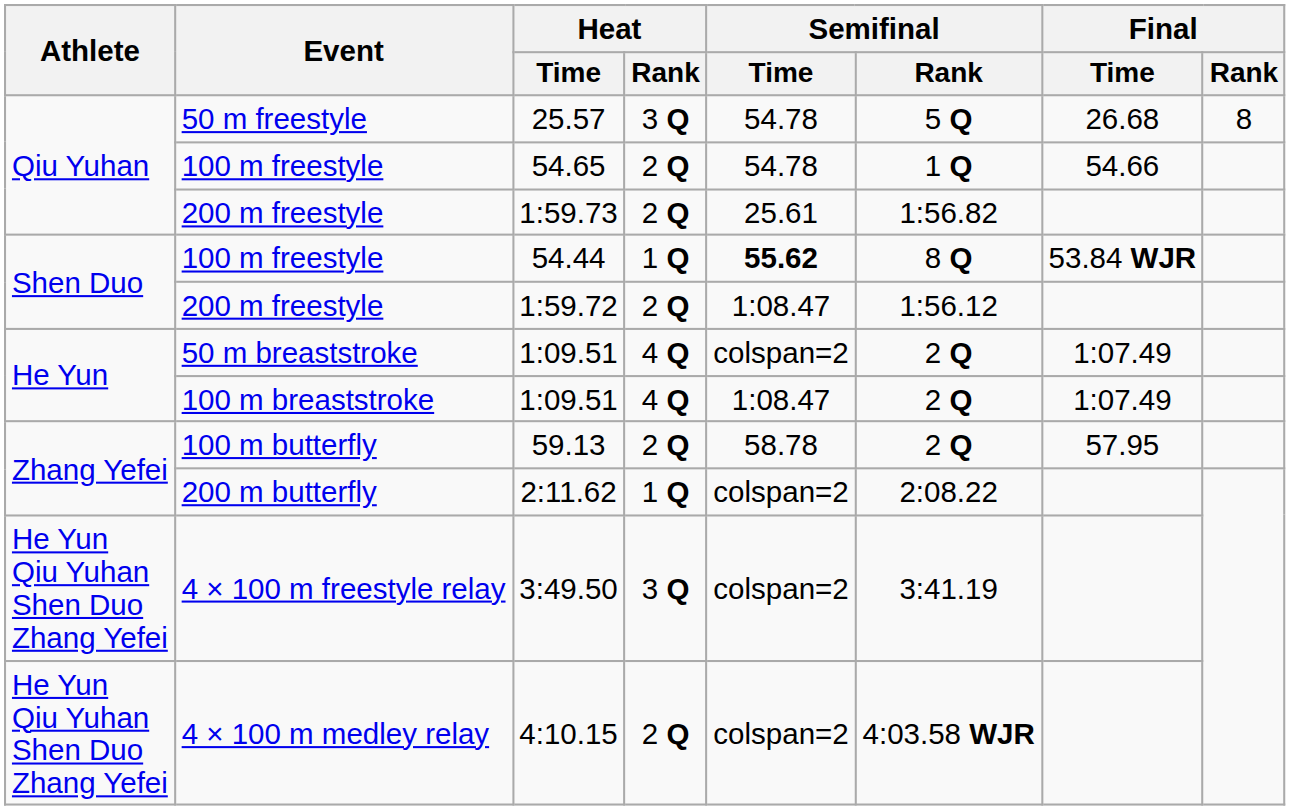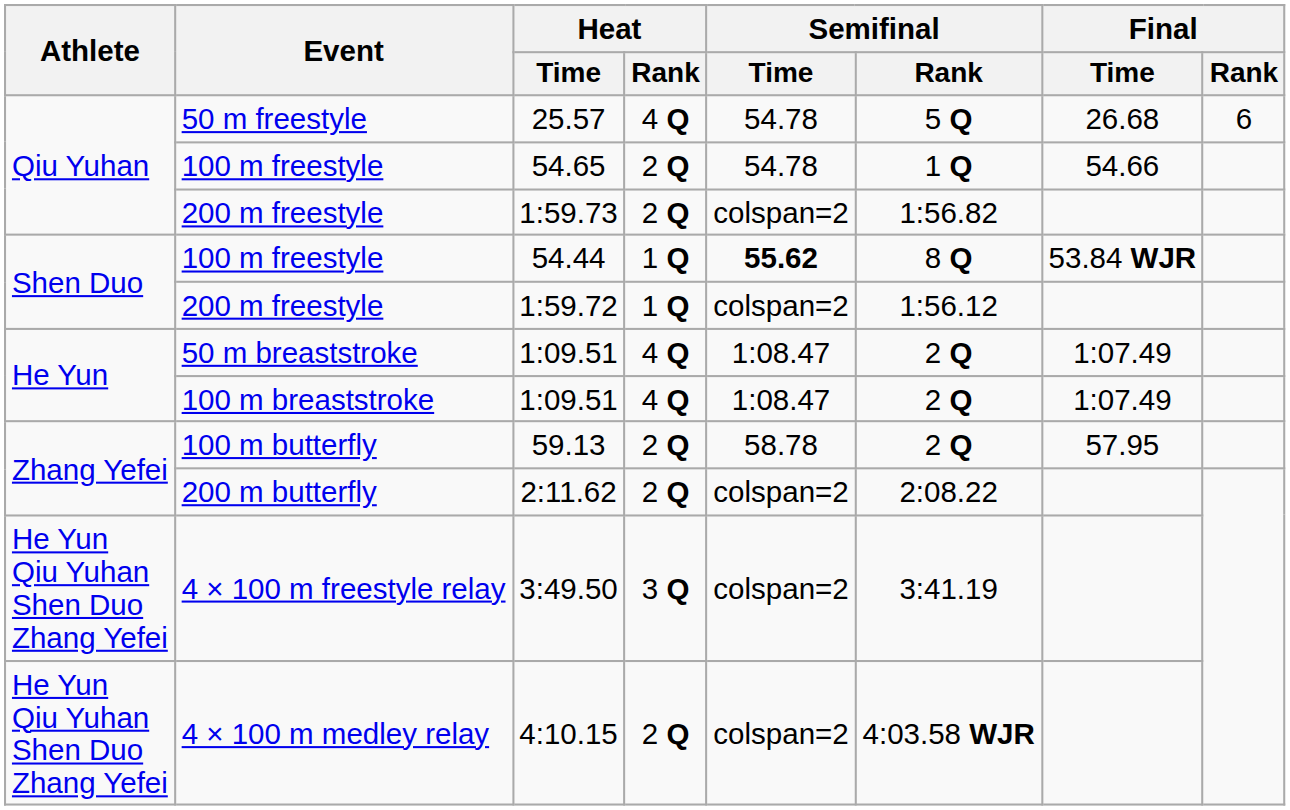(666, 119) 3 Q -> (666, 119) 4 Q
(1244, 119) 8 -> (1244, 119) 6
(781, 213) 25.61 -> (781, 213) colspan=2
(666, 306) 2 Q -> (666, 306) 1 Q
(781, 306) 1:08.47 -> (781, 306) colspan=2
(781, 353) colspan=2 -> (781, 353) 1:08.47
(666, 492) 1 Q -> (666, 492) 2 Q
